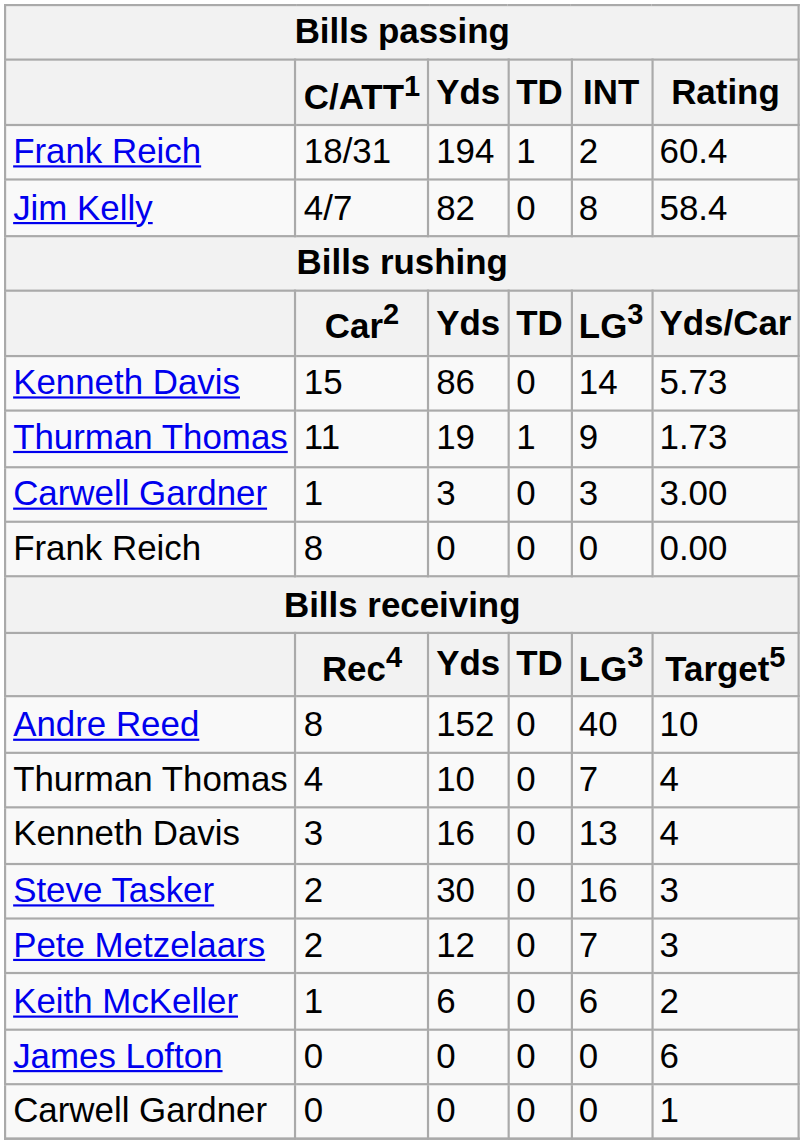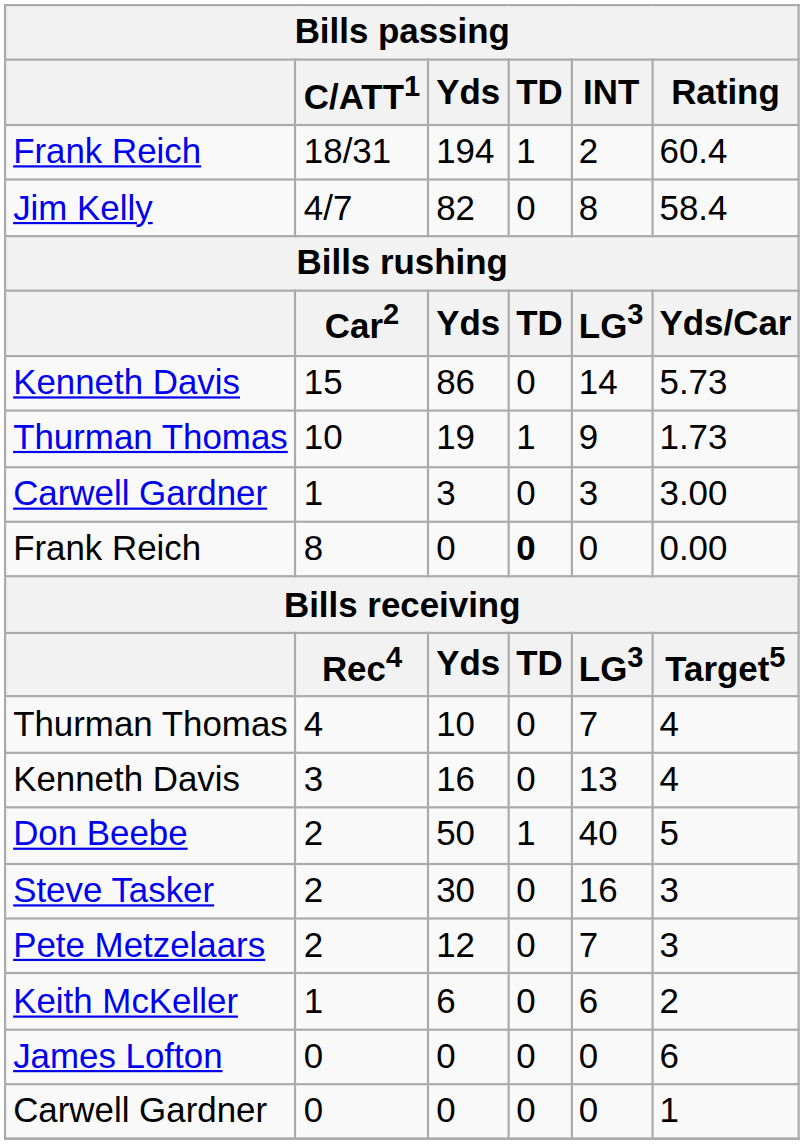(322, 438) 11 -> (323, 438) 10
(526, 548) normal -> (526, 548) bold
- row: (106, 724)
+ row: (100, 834)
